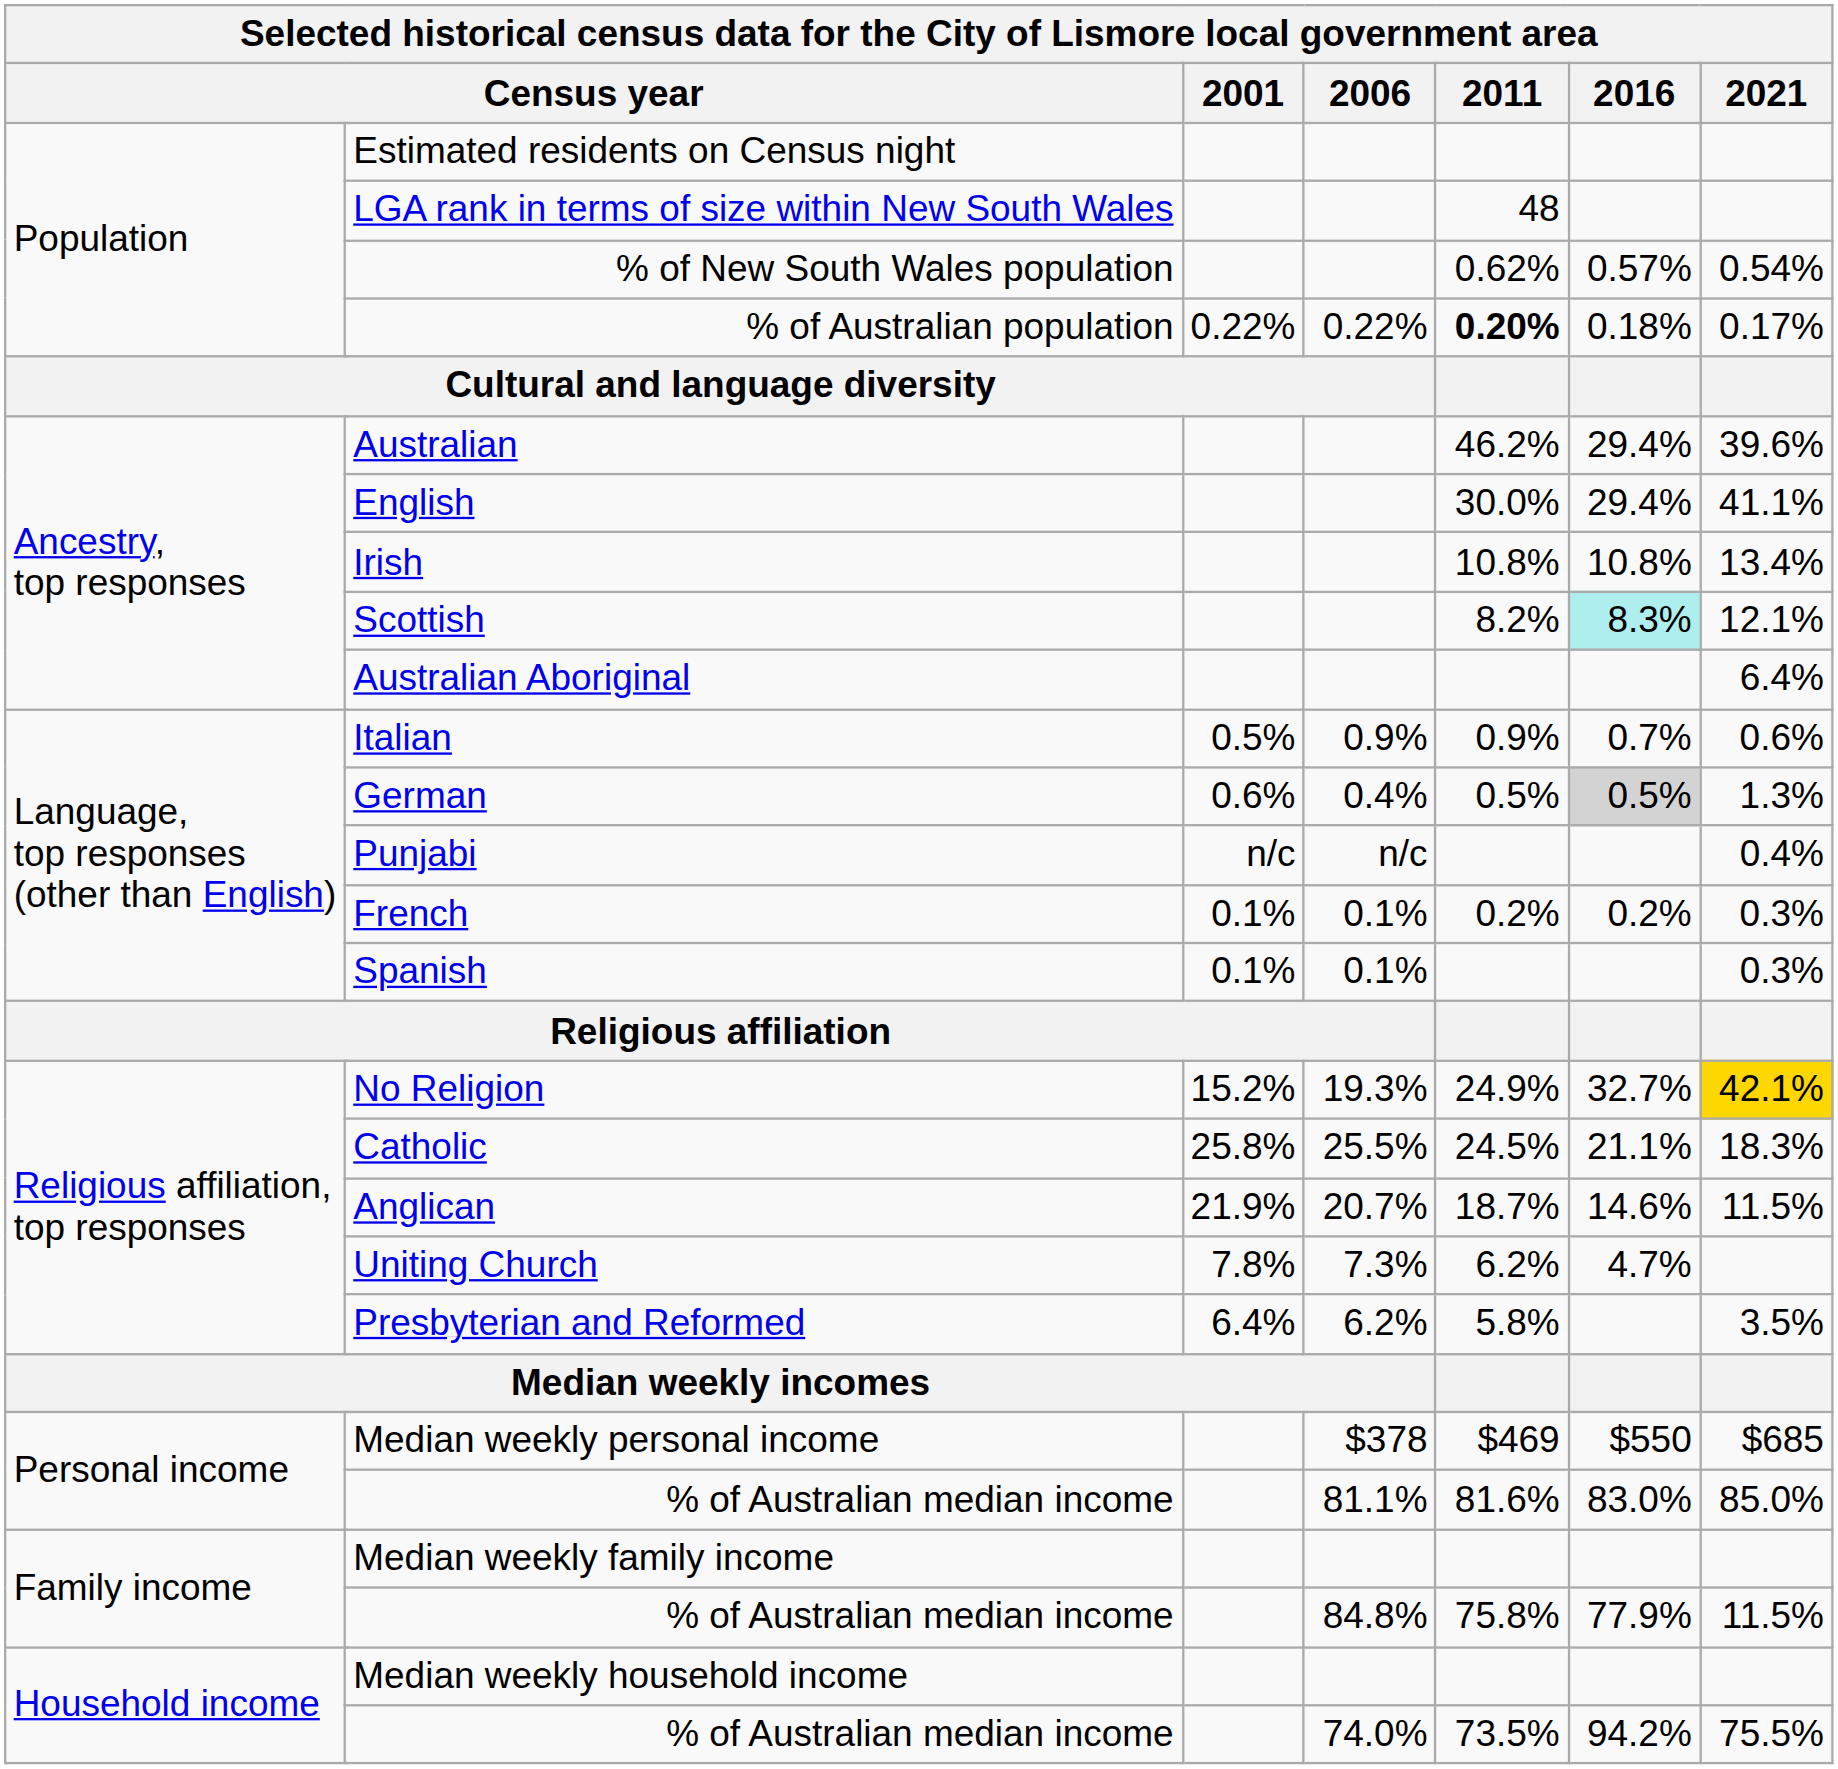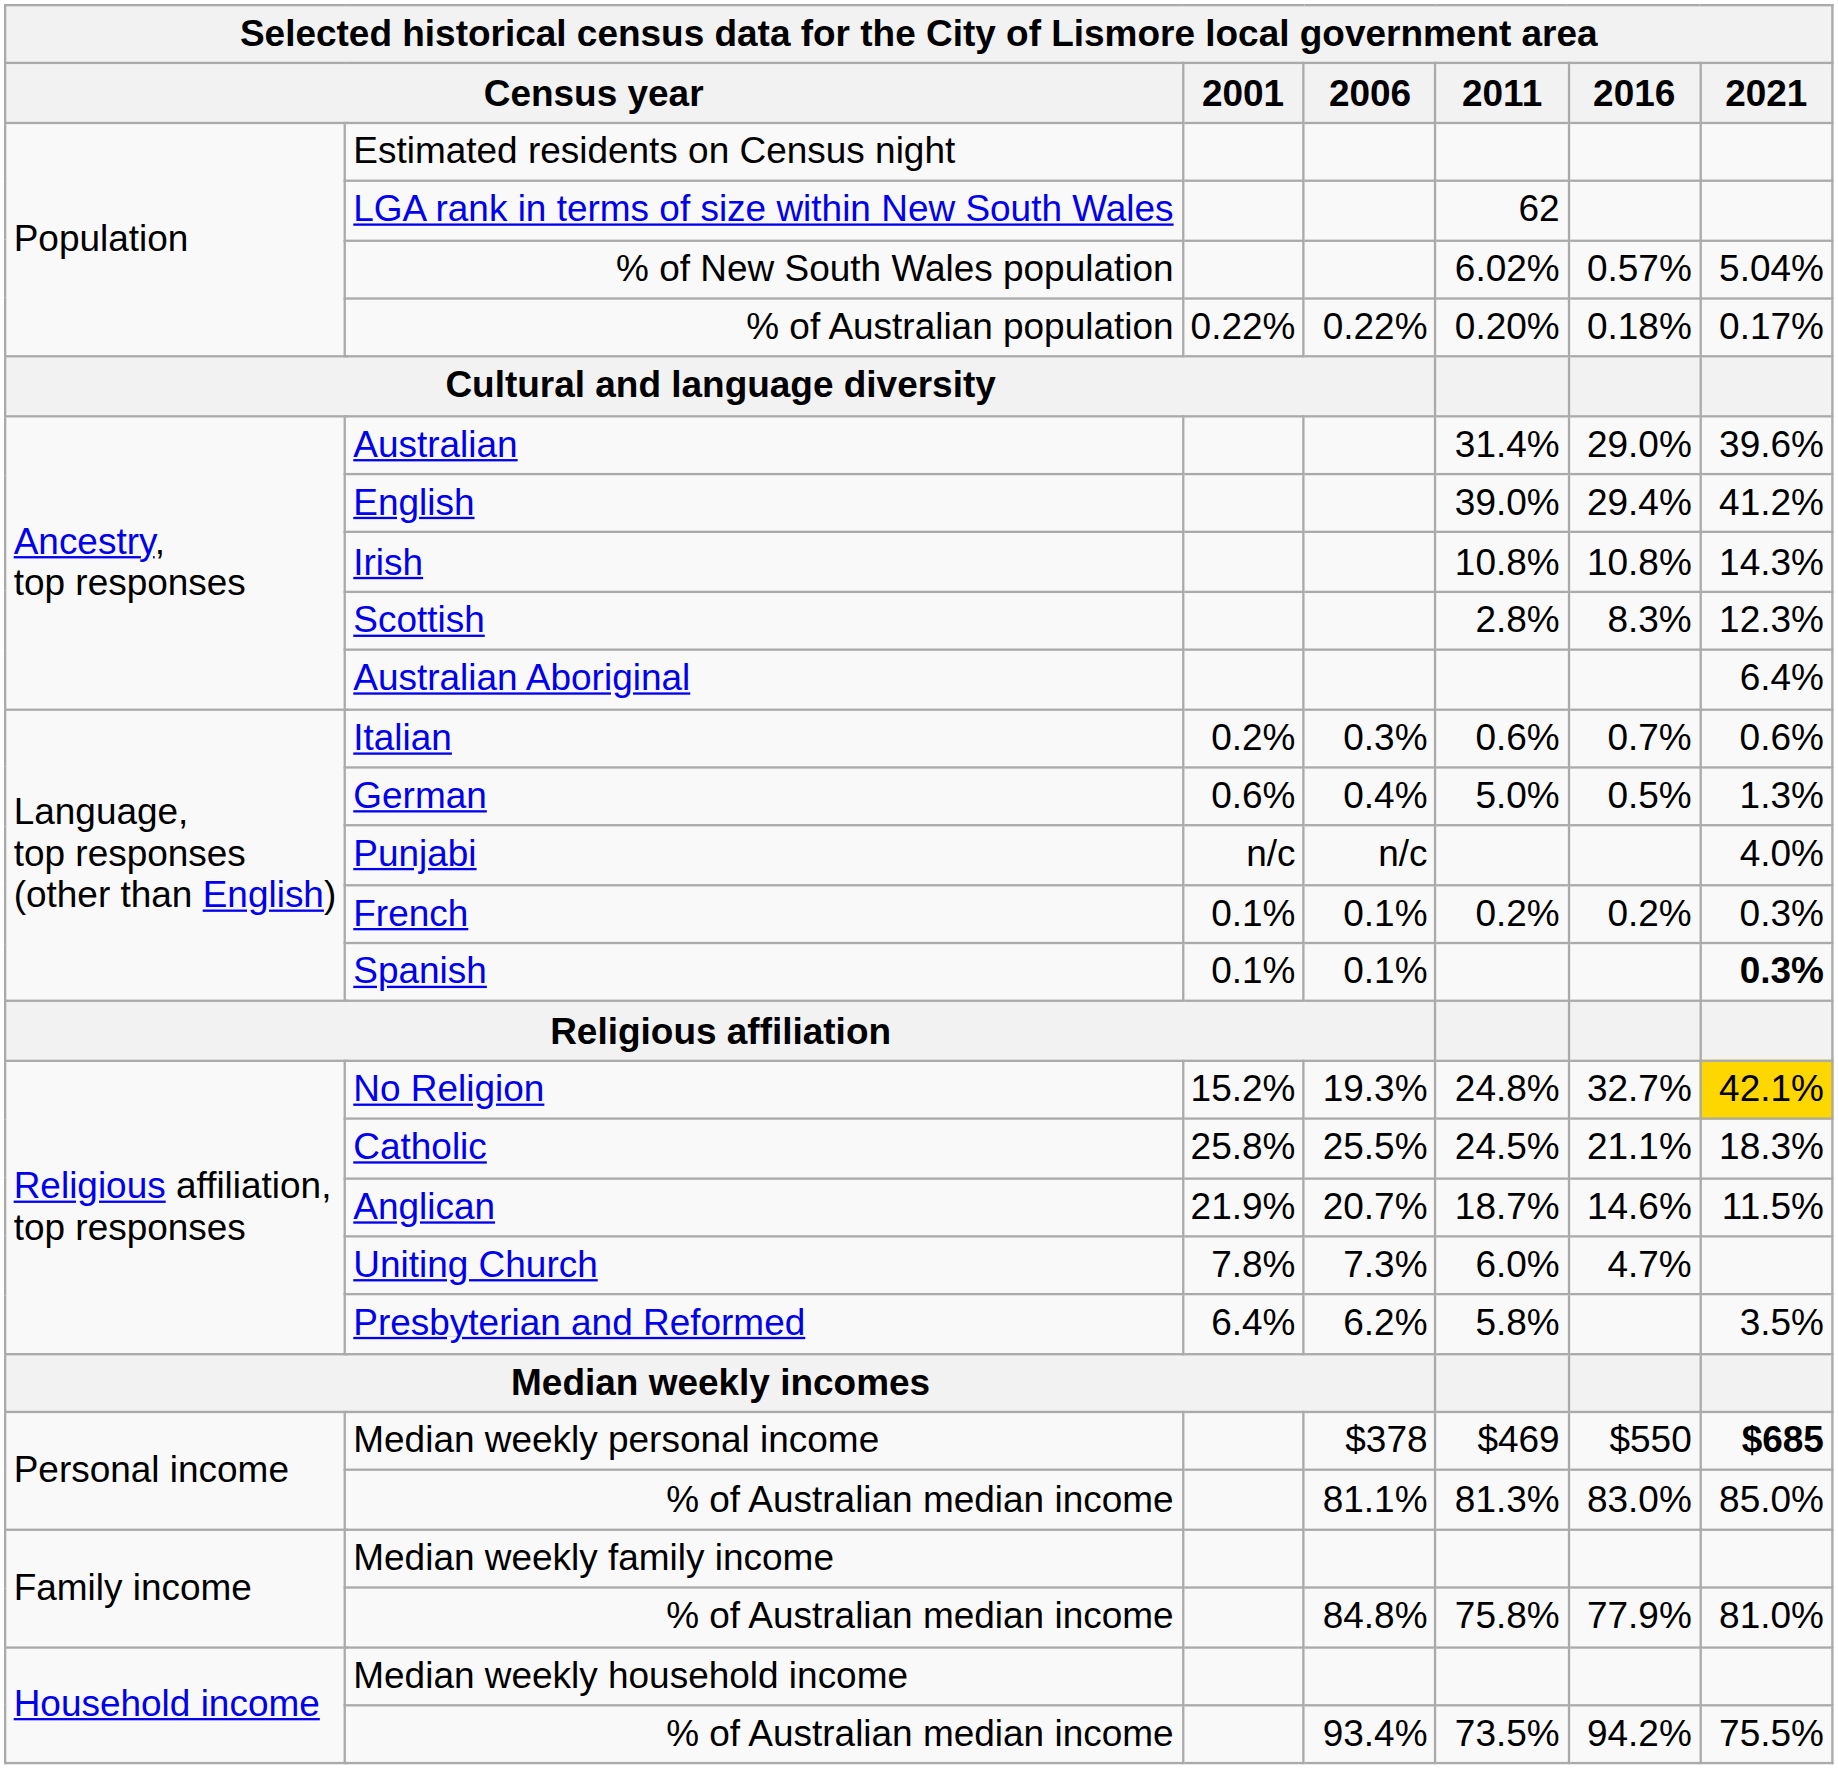(1539, 209) 48 -> (1539, 209) 62
(1507, 268) 0.62% -> (1507, 268) 6.02%
(1766, 268) 0.54% -> (1766, 268) 5.04%
(1502, 326) bold -> (1502, 326) normal
(1507, 444) 46.2% -> (1507, 444) 31.4%
(1634, 444) 29.4% -> (1634, 444) 29.0%
(1507, 502) 30.0% -> (1507, 502) 39.0%
(1766, 502) 41.1% -> (1766, 502) 41.2%
(1766, 561) 13.4% -> (1766, 561) 14.3%
(1518, 619) 8.2% -> (1518, 619) 2.8%
(1644, 619) paleturquoise background -> (1644, 619) no background
(1766, 619) 12.1% -> (1766, 619) 12.3%
(1253, 737) 0.5% -> (1253, 737) 0.2%
(1380, 737) 0.9% -> (1380, 737) 0.3%
(1512, 737) 0.9% -> (1512, 737) 0.6%
(1512, 795) 0.5% -> (1512, 795) 5.0%
(1644, 795) lightgrey background -> (1644, 795) no background
(1782, 854) 0.4% -> (1782, 854) 4.0%
(1782, 971) normal -> (1782, 971) bold
(1502, 1088) 24.9% -> (1502, 1088) 24.8%
(1512, 1264) 6.2% -> (1512, 1264) 6.0%
(1778, 1440) normal -> (1778, 1440) bold
(1502, 1499) 81.6% -> (1502, 1499) 81.3%
(1768, 1616) 11.5% -> (1766, 1616) 81.0%
(1375, 1733) 74.0% -> (1375, 1733) 93.4%
